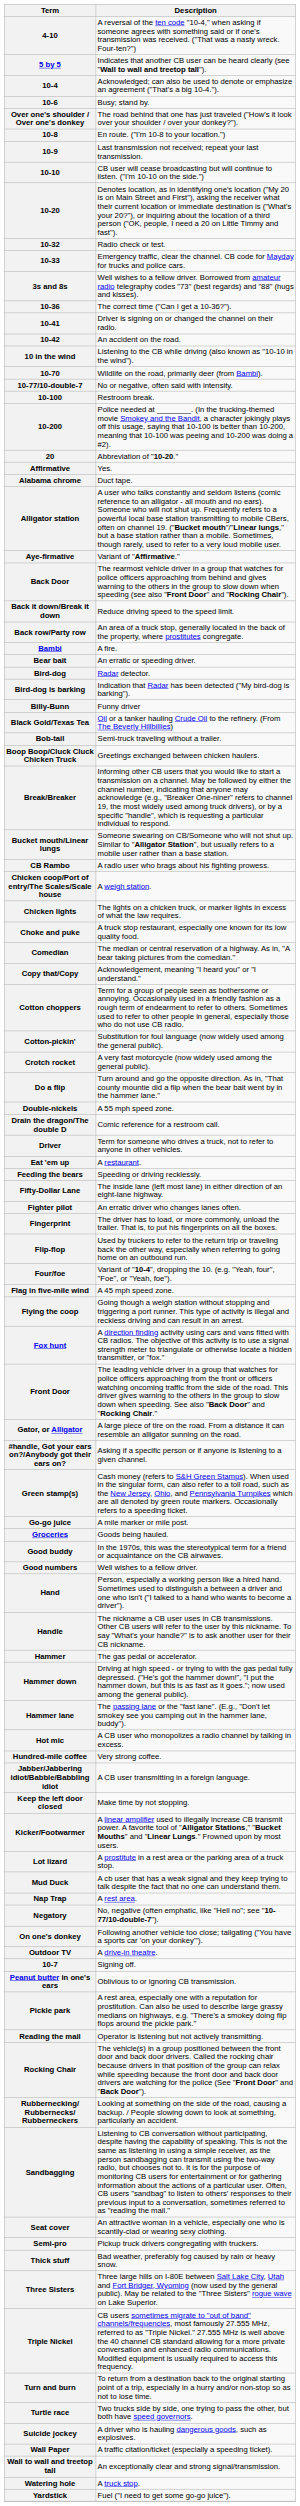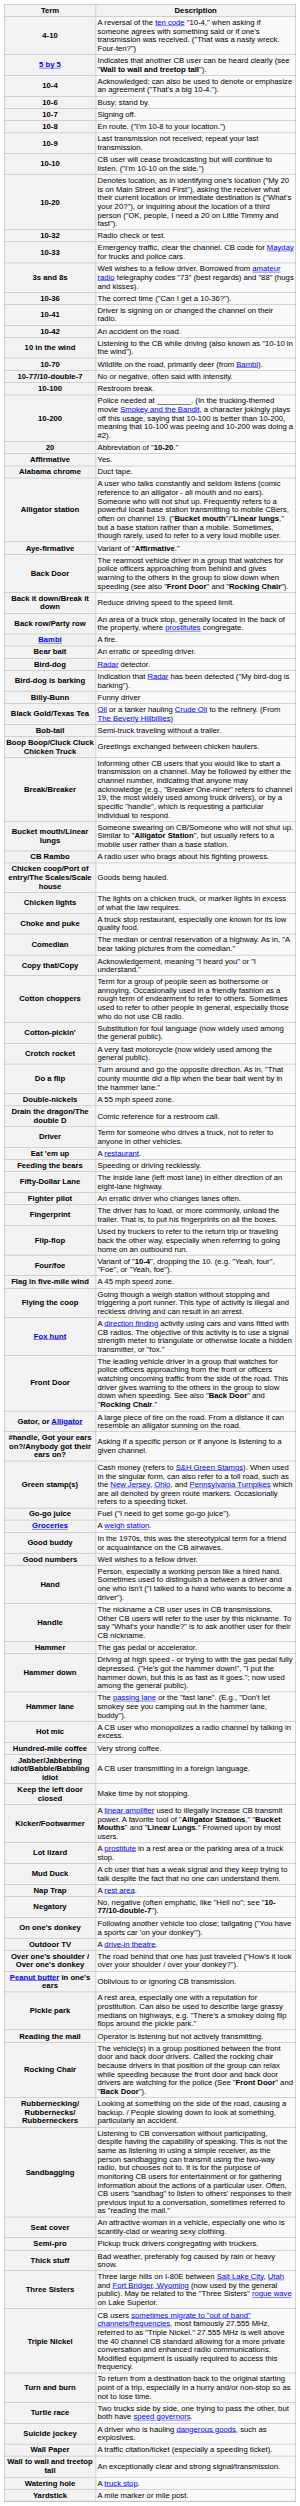rows swapped: (50, 1965) <-> (50, 119)
(124, 886) A weigh station. -> (133, 877) Goods being hauled.
(143, 1522) A mile marker or mile post. -> (164, 1514) Fuel ("I need to get some go-go juice").
(133, 1535) Goods being hauled. -> (124, 1526) A weigh station.
(164, 2495) Fuel ("I need to get some go-go juice"). -> (143, 2495) A mile marker or mile post.
